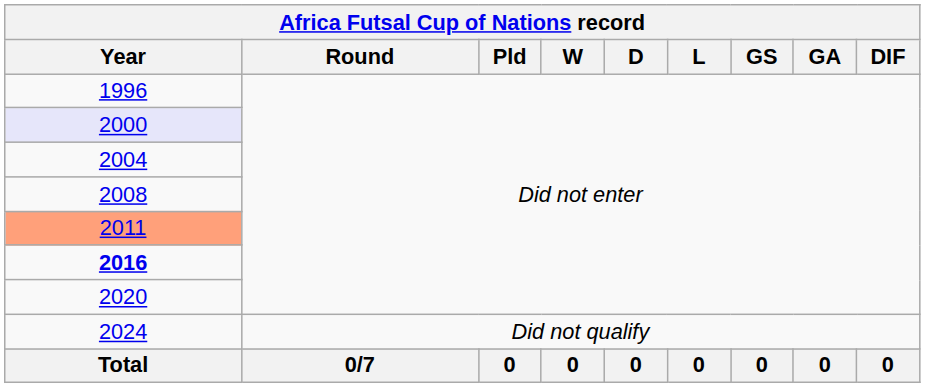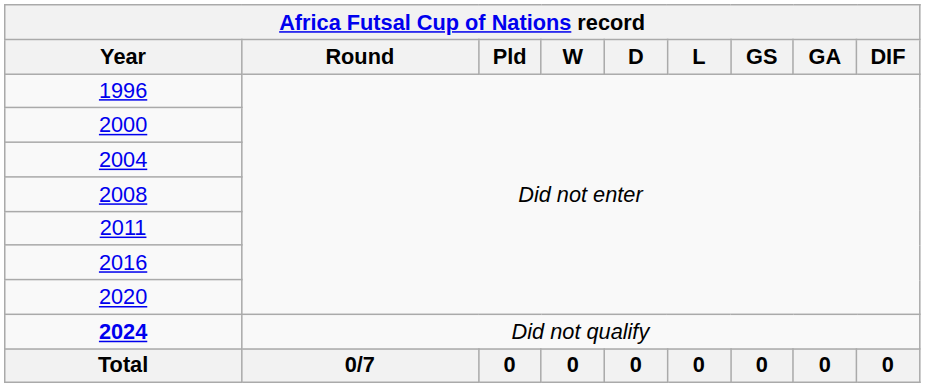(123, 125) lavender background -> (123, 125) no background
(123, 228) lightsalmon background -> (123, 228) no background
(123, 263) bold -> (123, 263) normal
(123, 331) normal -> (123, 331) bold
